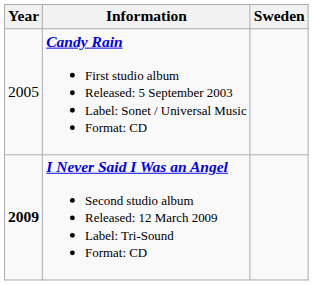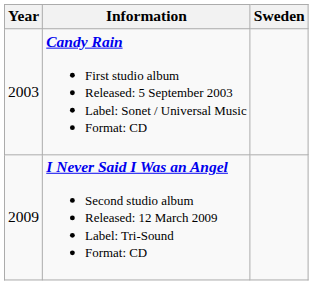(24, 91) 2005 -> (24, 91) 2003
(24, 217) bold -> (24, 217) normal
